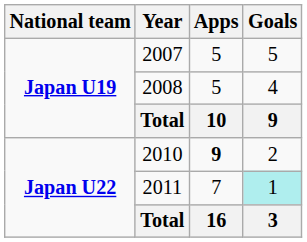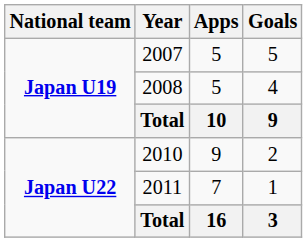(216, 154) bold -> (216, 154) normal
(273, 187) paleturquoise background -> (273, 187) no background
